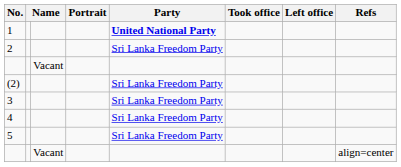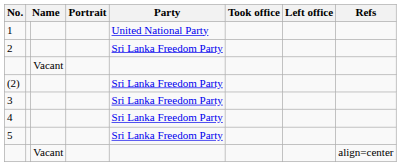(164, 30) bold -> (160, 30) normal
